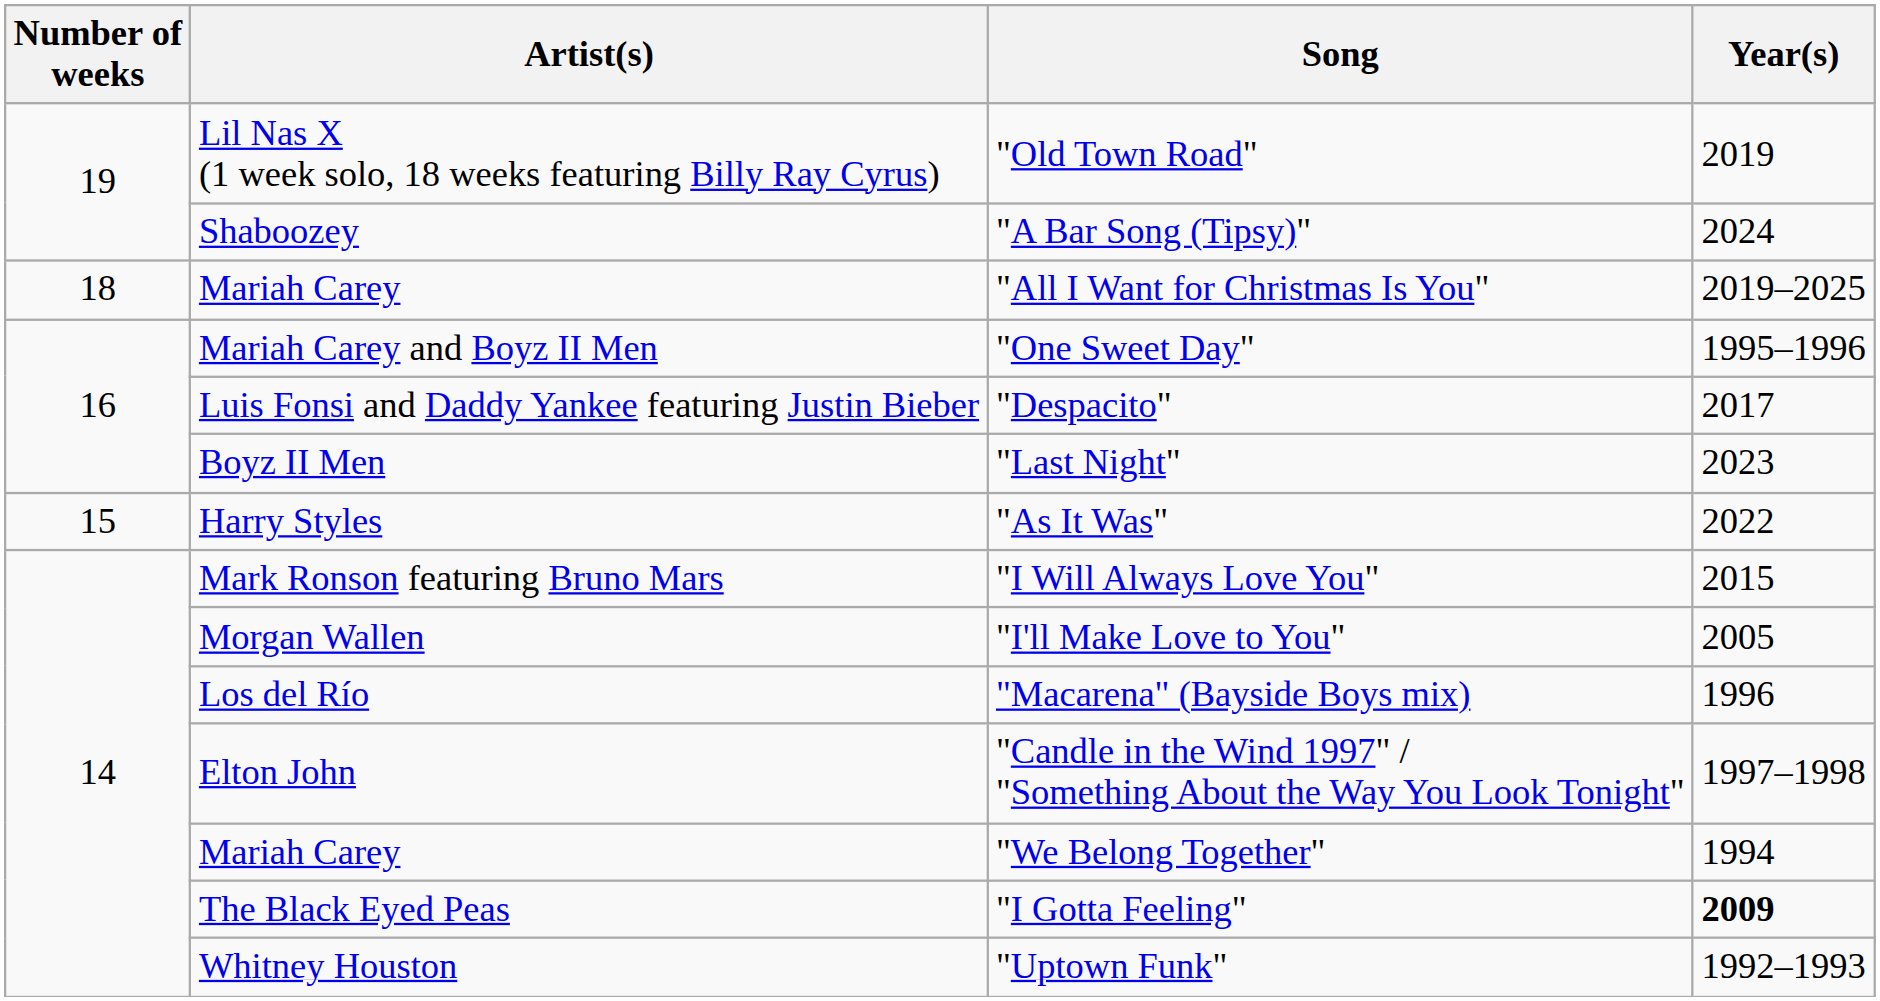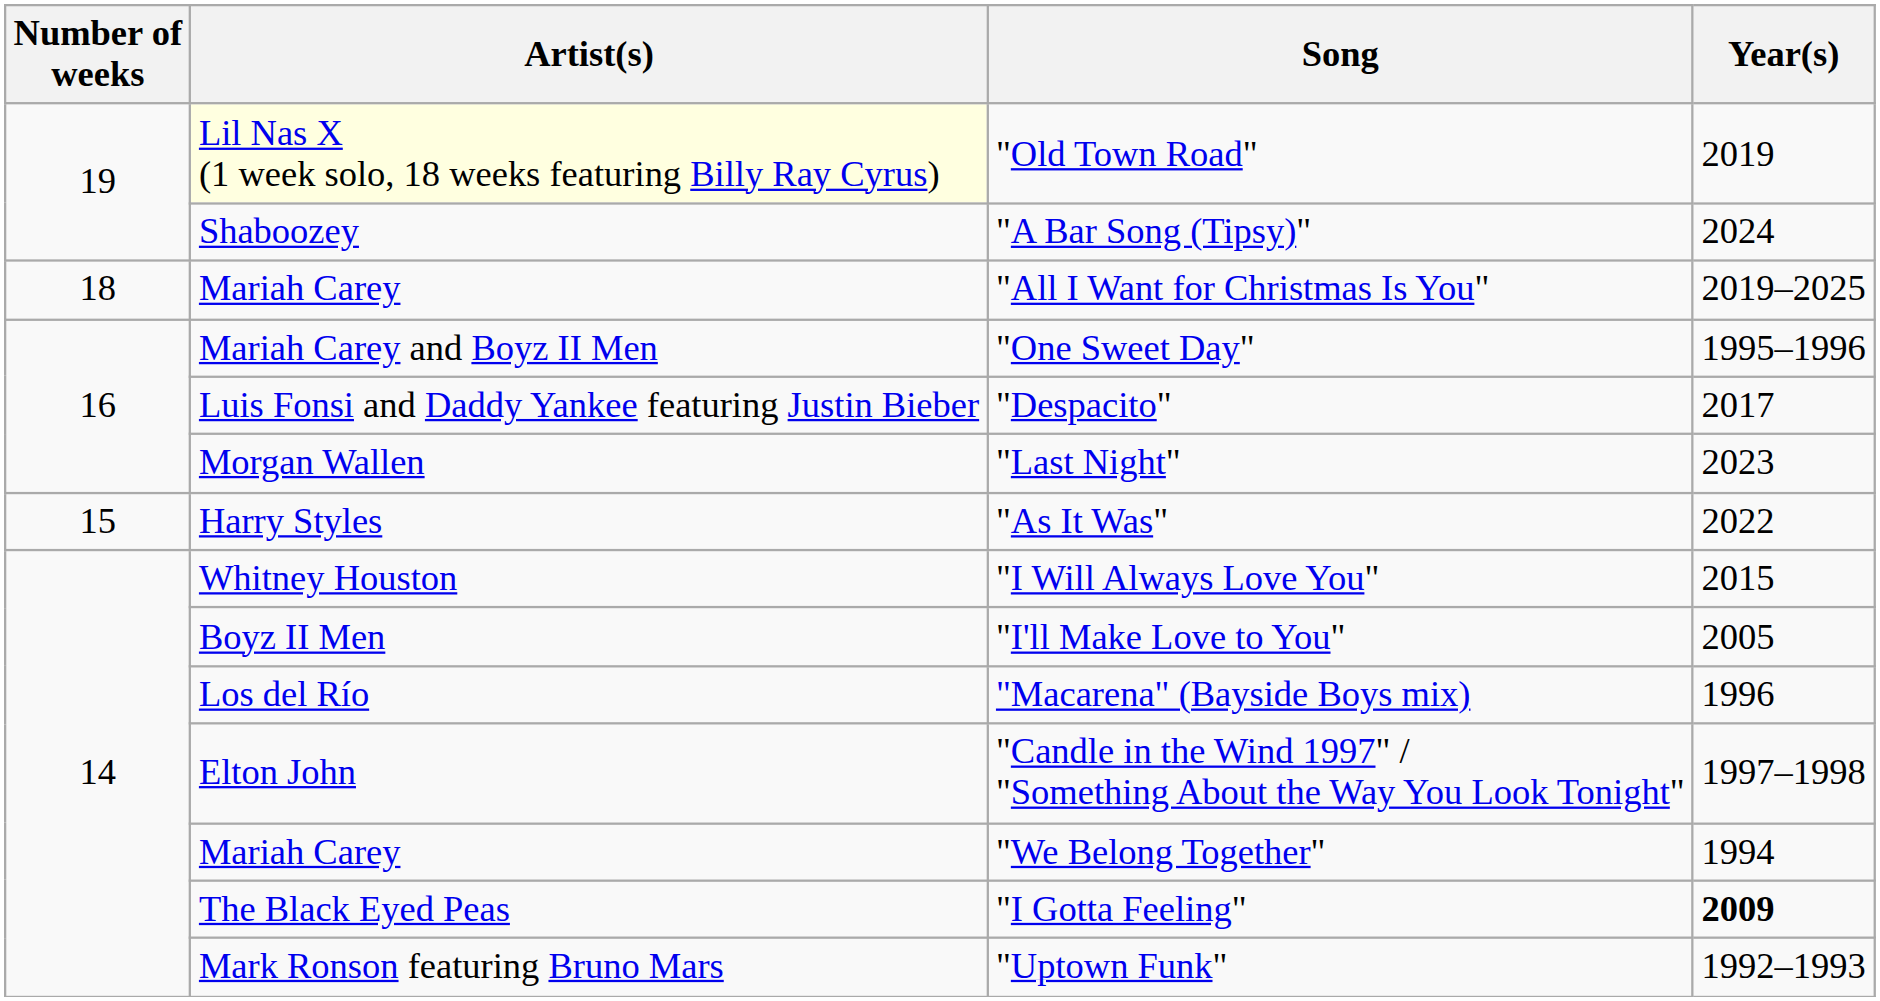(569, 152) no background -> (569, 152) lightyellow background
(292, 462) Boyz II Men -> (312, 462) Morgan Wallen
(461, 578) Mark Ronson featuring Bruno Mars -> (328, 578) Whitney Houston
(312, 636) Morgan Wallen -> (292, 636) Boyz II Men
(328, 966) Whitney Houston -> (461, 966) Mark Ronson featuring Bruno Mars
